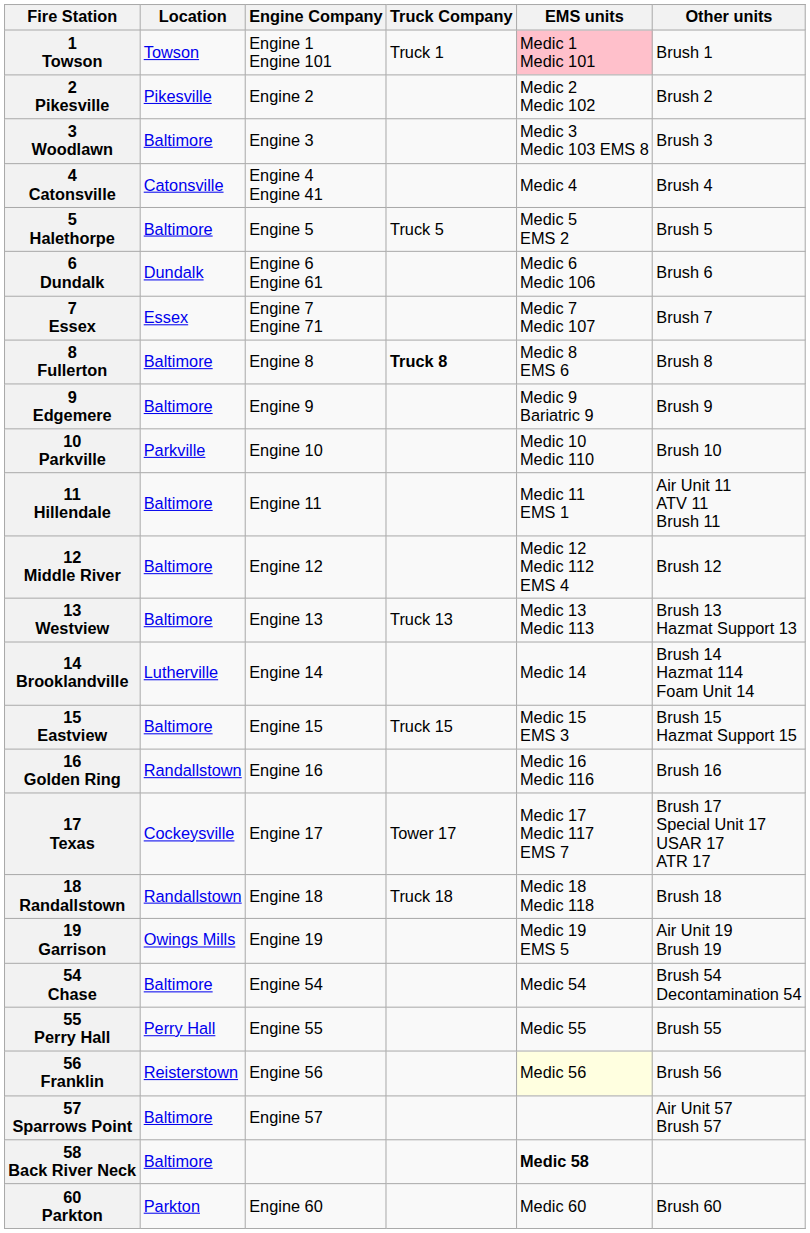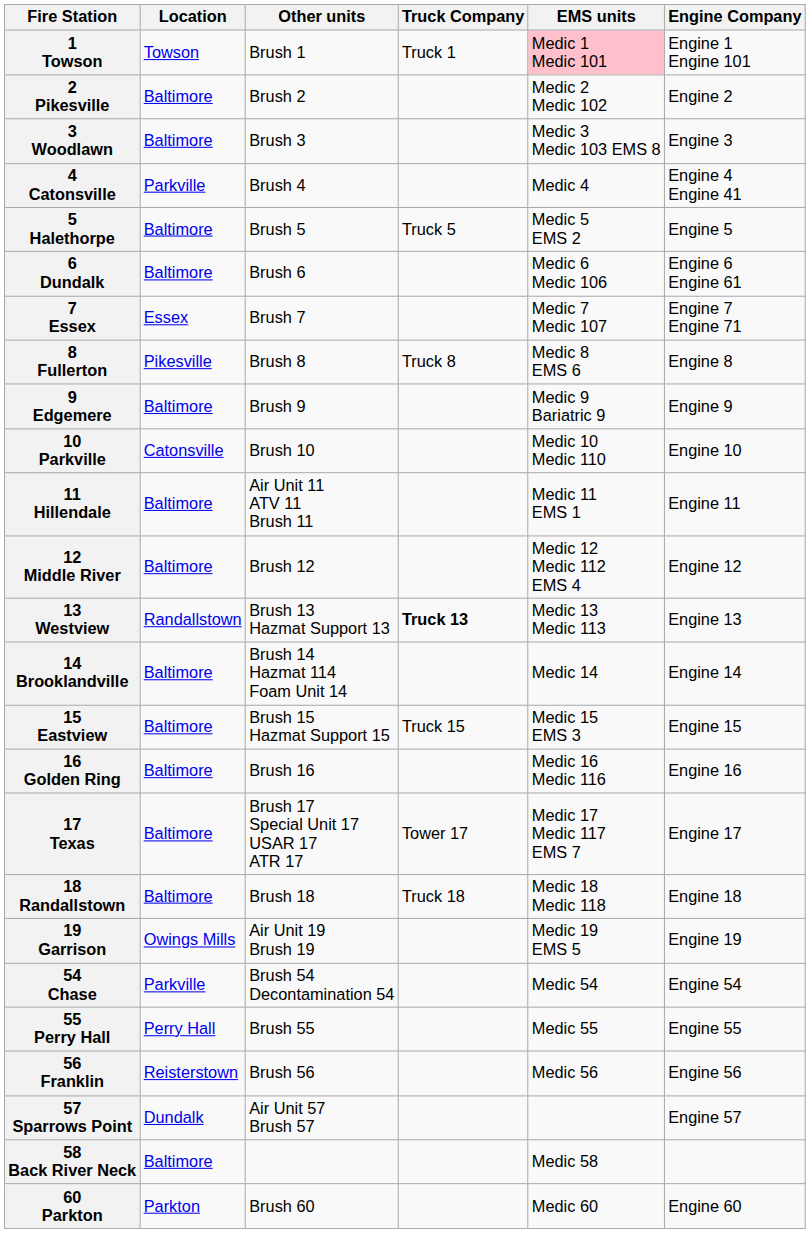columns swapped: (316, 17) <-> (729, 17)
(178, 96) Pikesville -> (178, 96) Baltimore
(184, 185) Catonsville -> (175, 185) Parkville
(174, 273) Dundalk -> (178, 273) Baltimore
(178, 362) Baltimore -> (178, 362) Pikesville
(419, 362) bold -> (429, 362) normal
(175, 450) Parkville -> (184, 450) Catonsville
(178, 620) Baltimore -> (193, 620) Randallstown
(421, 620) normal -> (435, 620) bold
(181, 673) Lutherville -> (178, 673) Baltimore
(193, 771) Randallstown -> (178, 771) Baltimore
(189, 833) Cockeysville -> (178, 833) Baltimore
(193, 896) Randallstown -> (178, 896) Baltimore
(178, 984) Baltimore -> (175, 984) Parkville
(553, 1073) lightyellow background -> (565, 1073) no background
(178, 1117) Baltimore -> (174, 1117) Dundalk
(554, 1161) bold -> (565, 1161) normal
